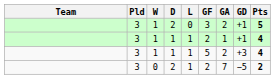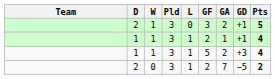columns swapped: (137, 11) <-> (173, 11)
